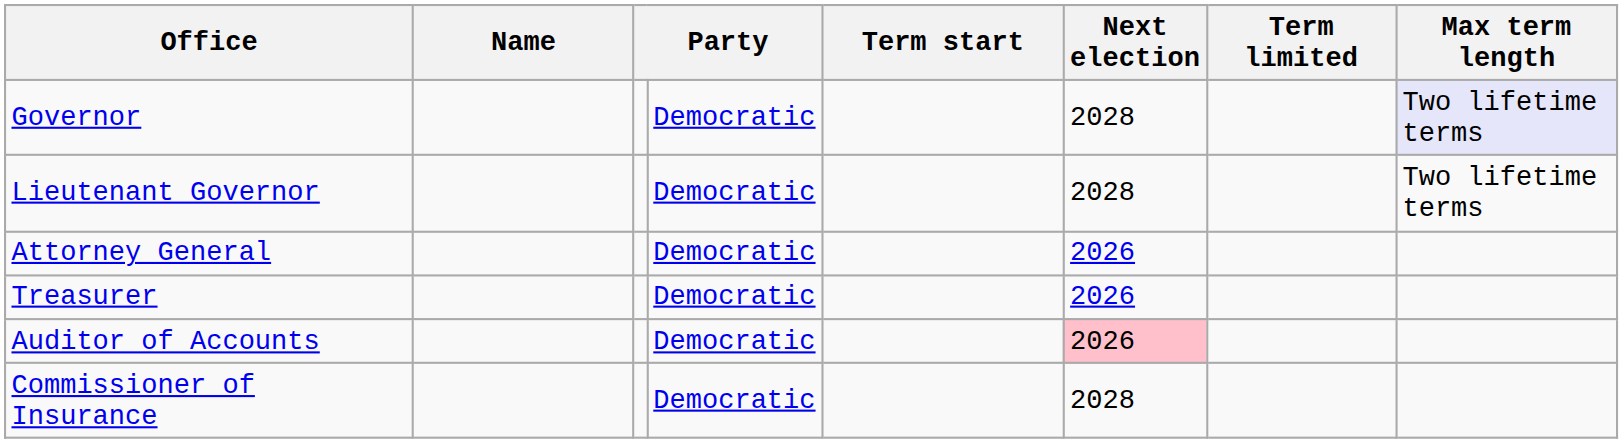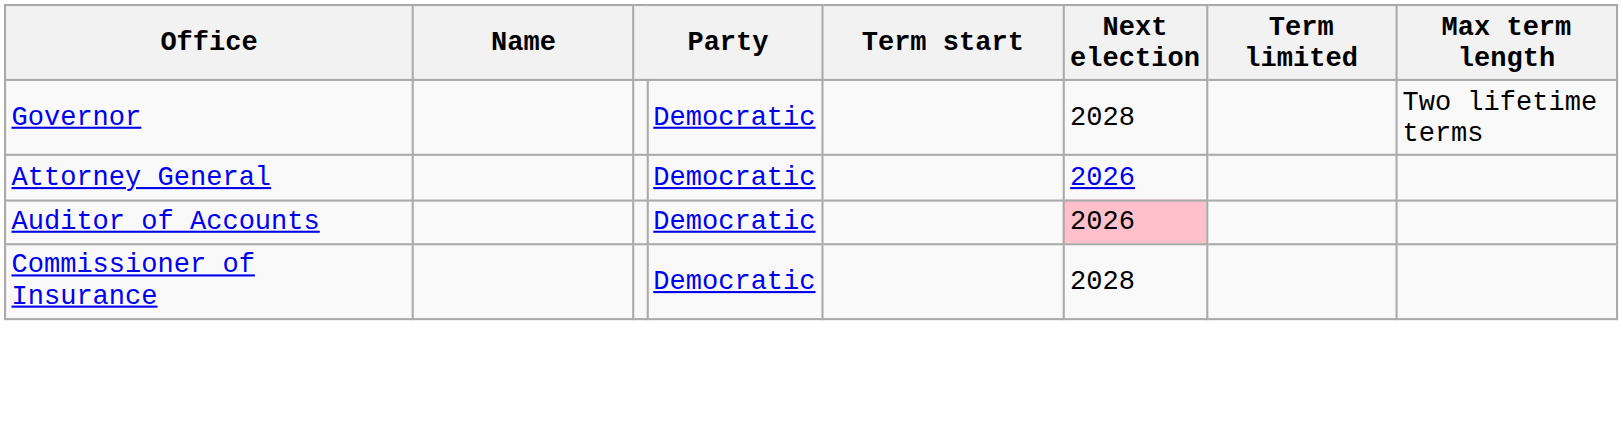(1500, 118) lavender background -> (1500, 118) no background
- row: (166, 193)
- row: (85, 297)
